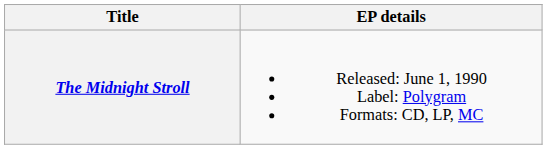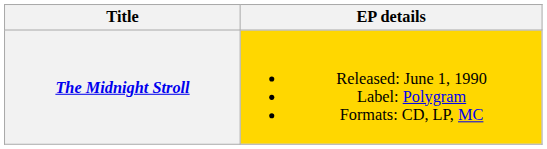(391, 96) no background -> (391, 96) gold background
